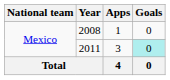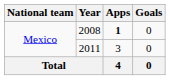(118, 30) normal -> (118, 30) bold
(149, 48) paleturquoise background -> (149, 48) no background
